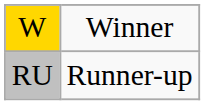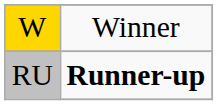(130, 74) normal -> (136, 74) bold
